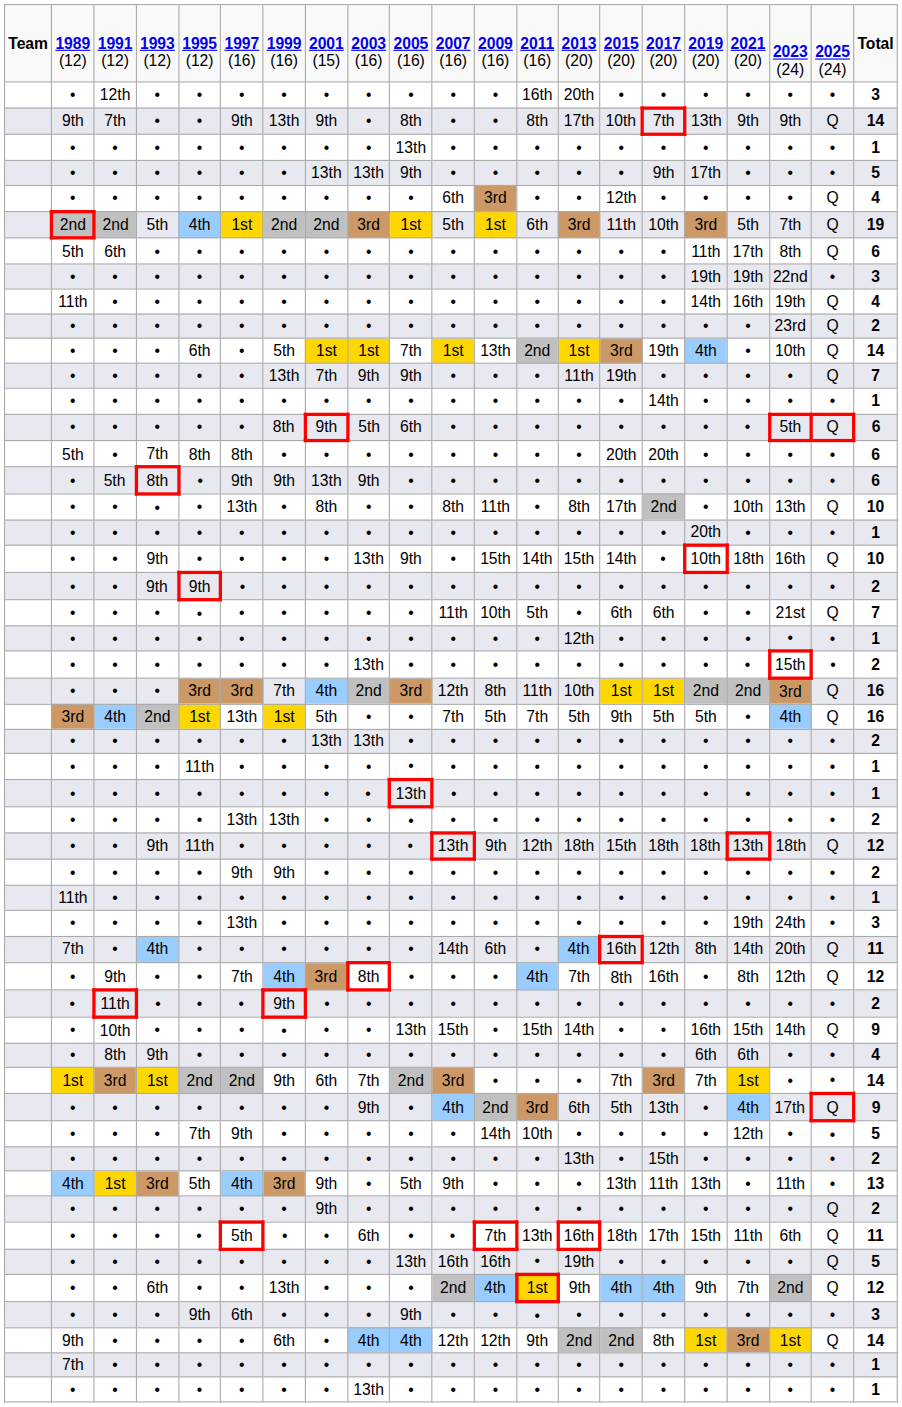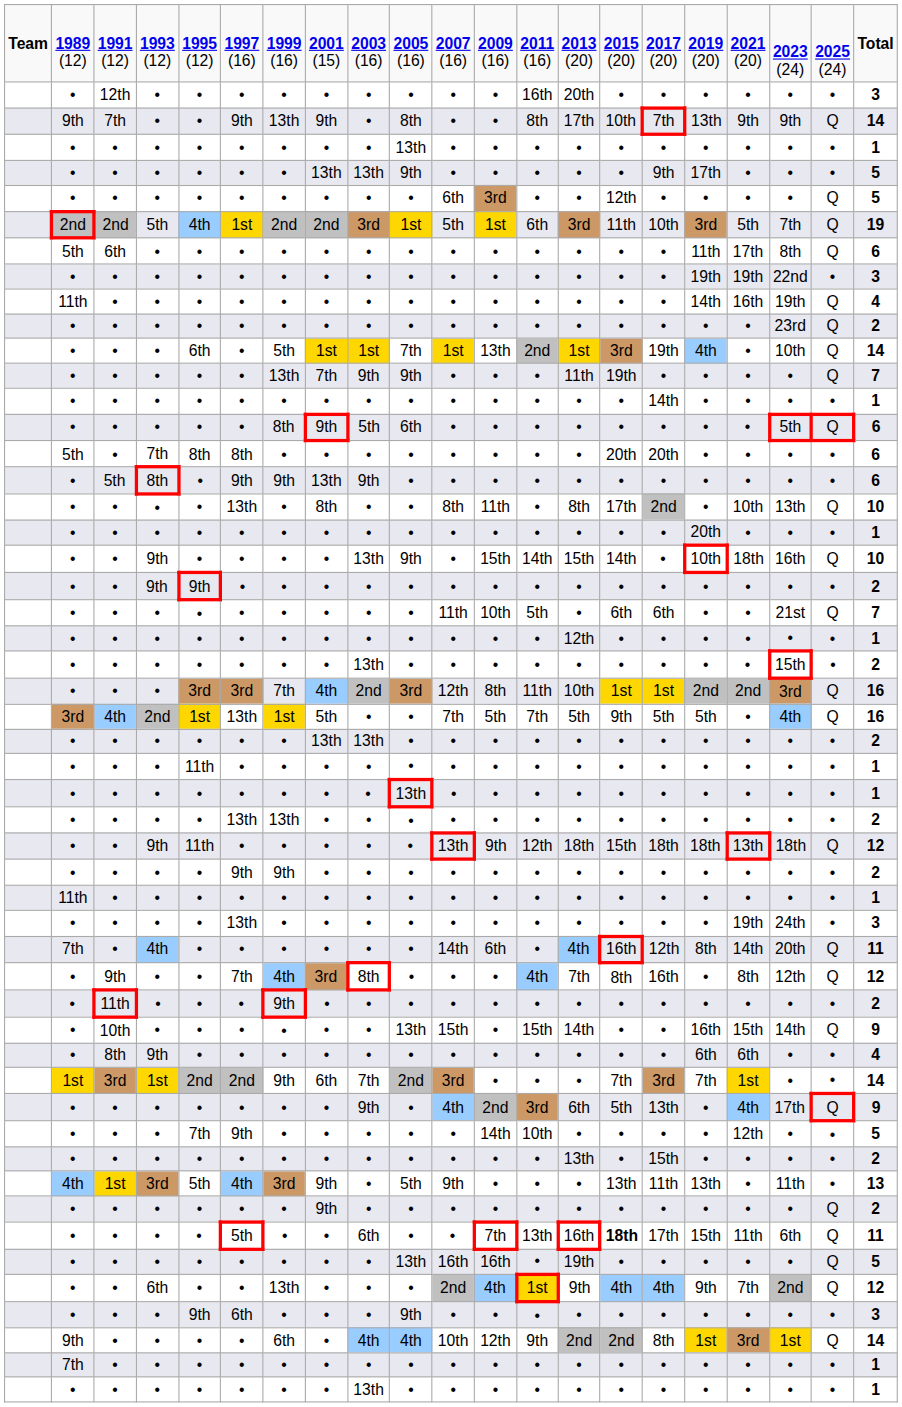(876, 199) 4 -> (876, 199) 5
(622, 1236) normal -> (622, 1236) bold
(453, 1340) 12th -> (453, 1340) 10th
